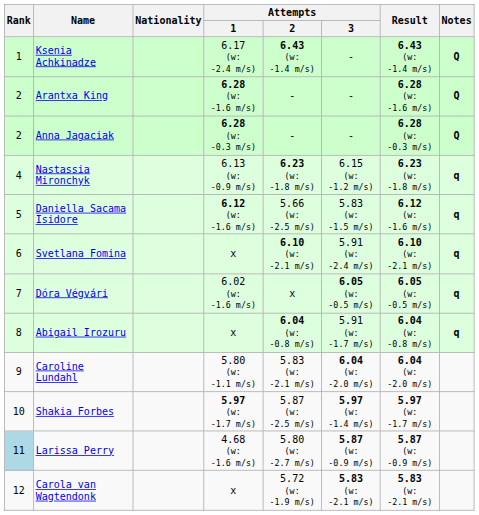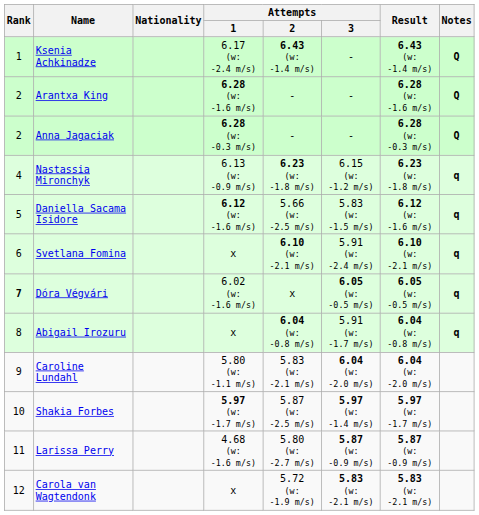(19, 293) normal -> (19, 293) bold
(19, 451) lightblue background -> (19, 451) no background
